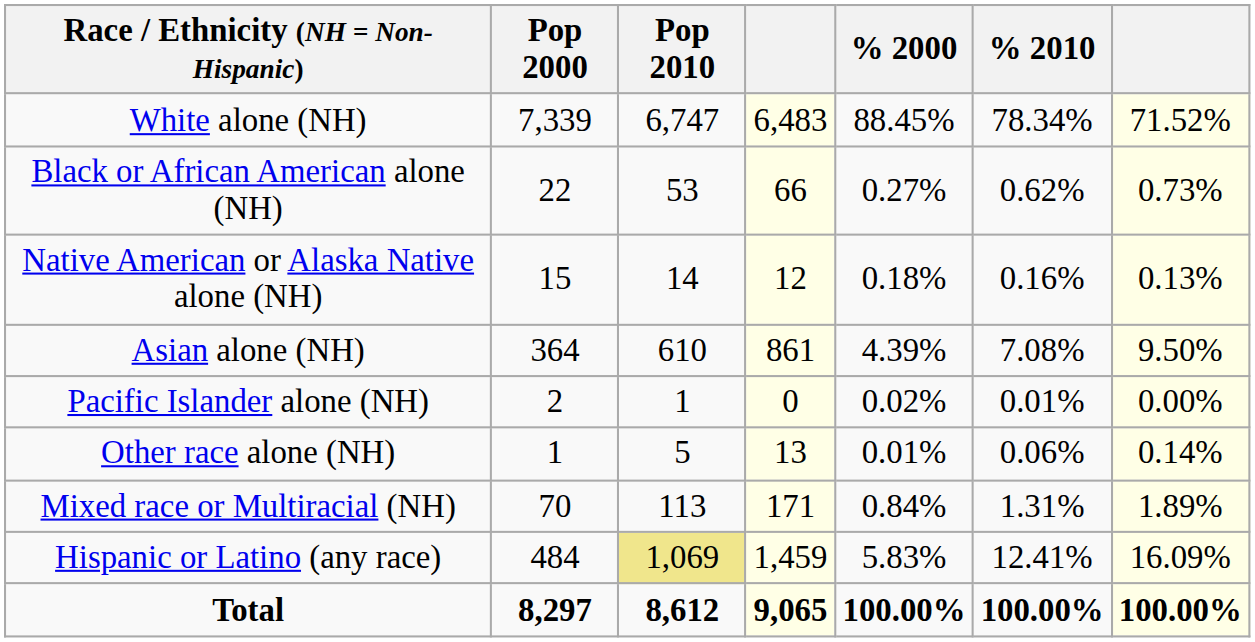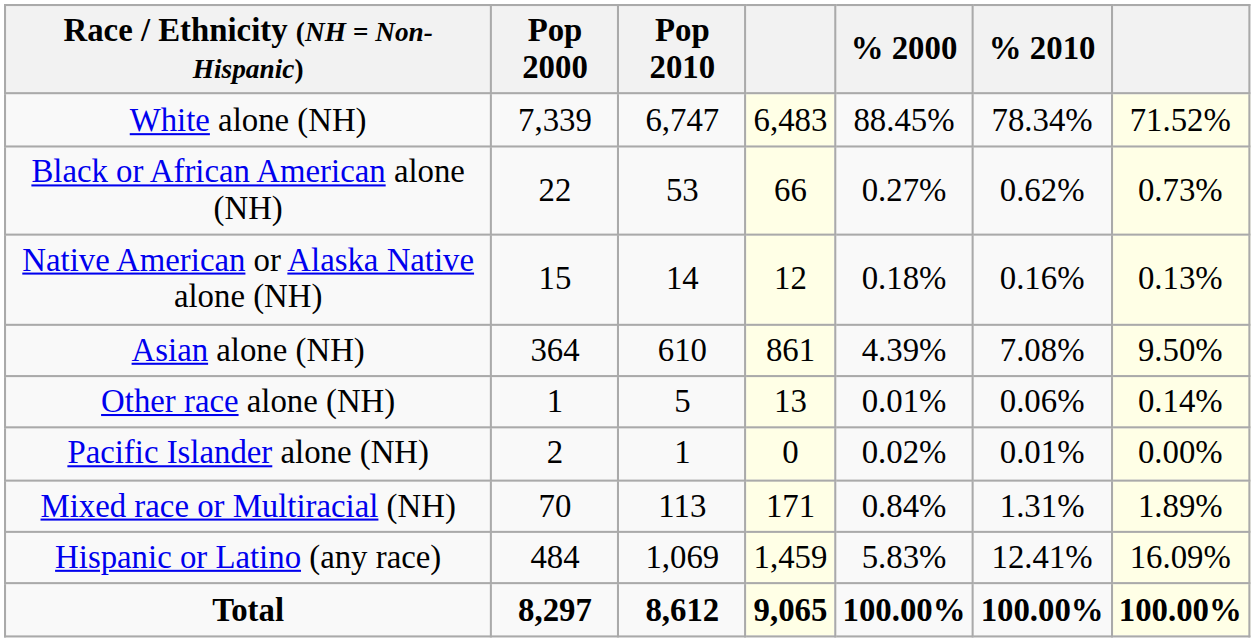rows swapped: (248, 401) <-> (248, 453)
(682, 557) khaki background -> (682, 557) no background
